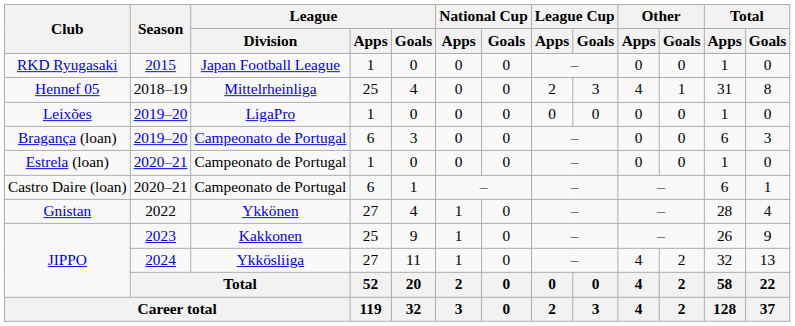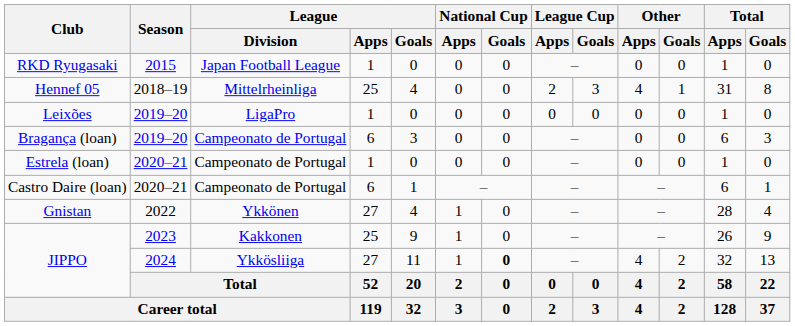(506, 260) normal -> (506, 260) bold
